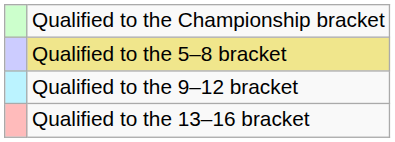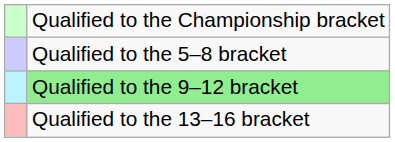(159, 53) khaki background -> (159, 53) no background
(165, 86) no background -> (165, 86) lightgreen background
